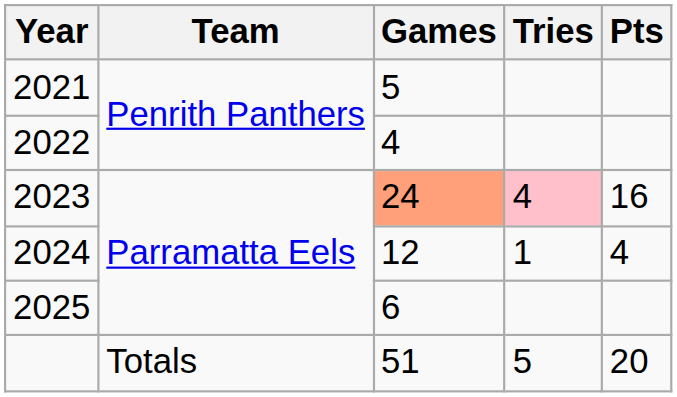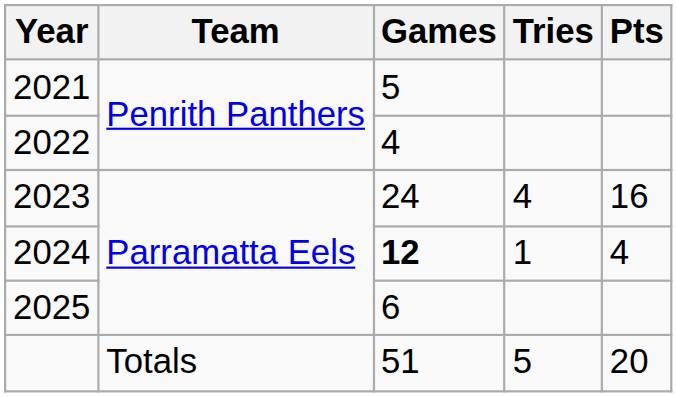(400, 197) lightsalmon background -> (400, 197) no background
(522, 197) pink background -> (522, 197) no background
(400, 252) normal -> (400, 252) bold
